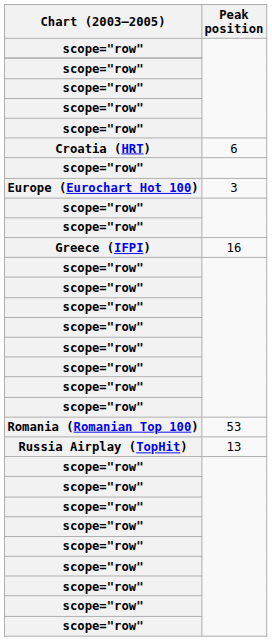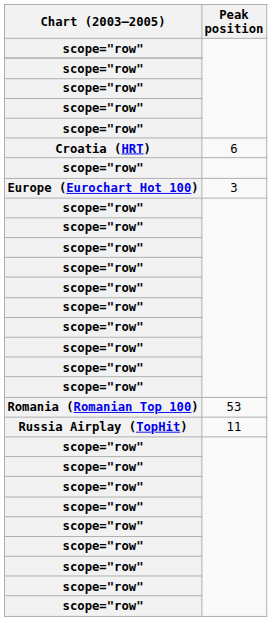- row: (103, 248)
(234, 447) 13 -> (234, 427) 11
